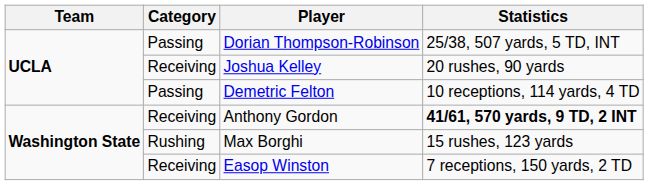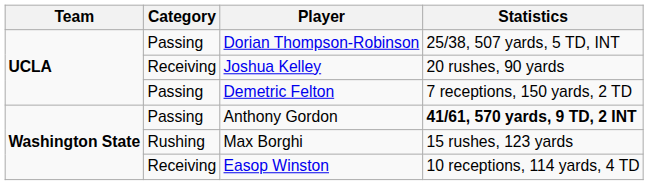(533, 92) 10 receptions, 114 yards, 4 TD -> (529, 92) 7 receptions, 150 yards, 2 TD
(182, 117) Receiving -> (175, 117) Passing
(529, 166) 7 receptions, 150 yards, 2 TD -> (533, 166) 10 receptions, 114 yards, 4 TD
